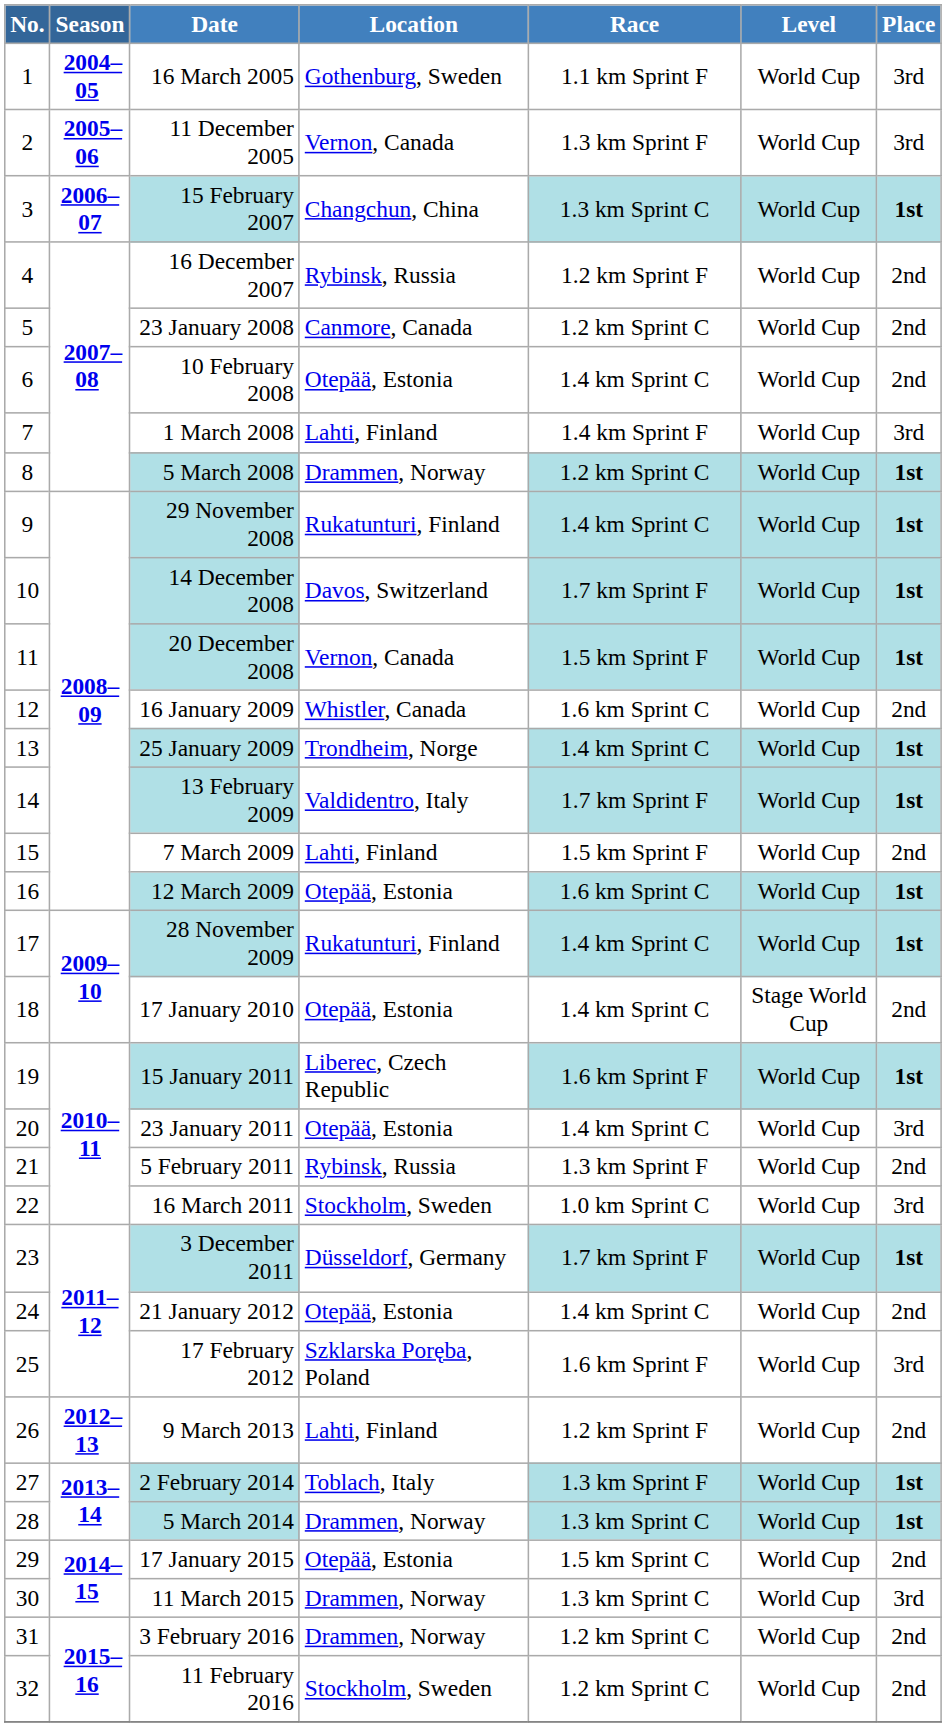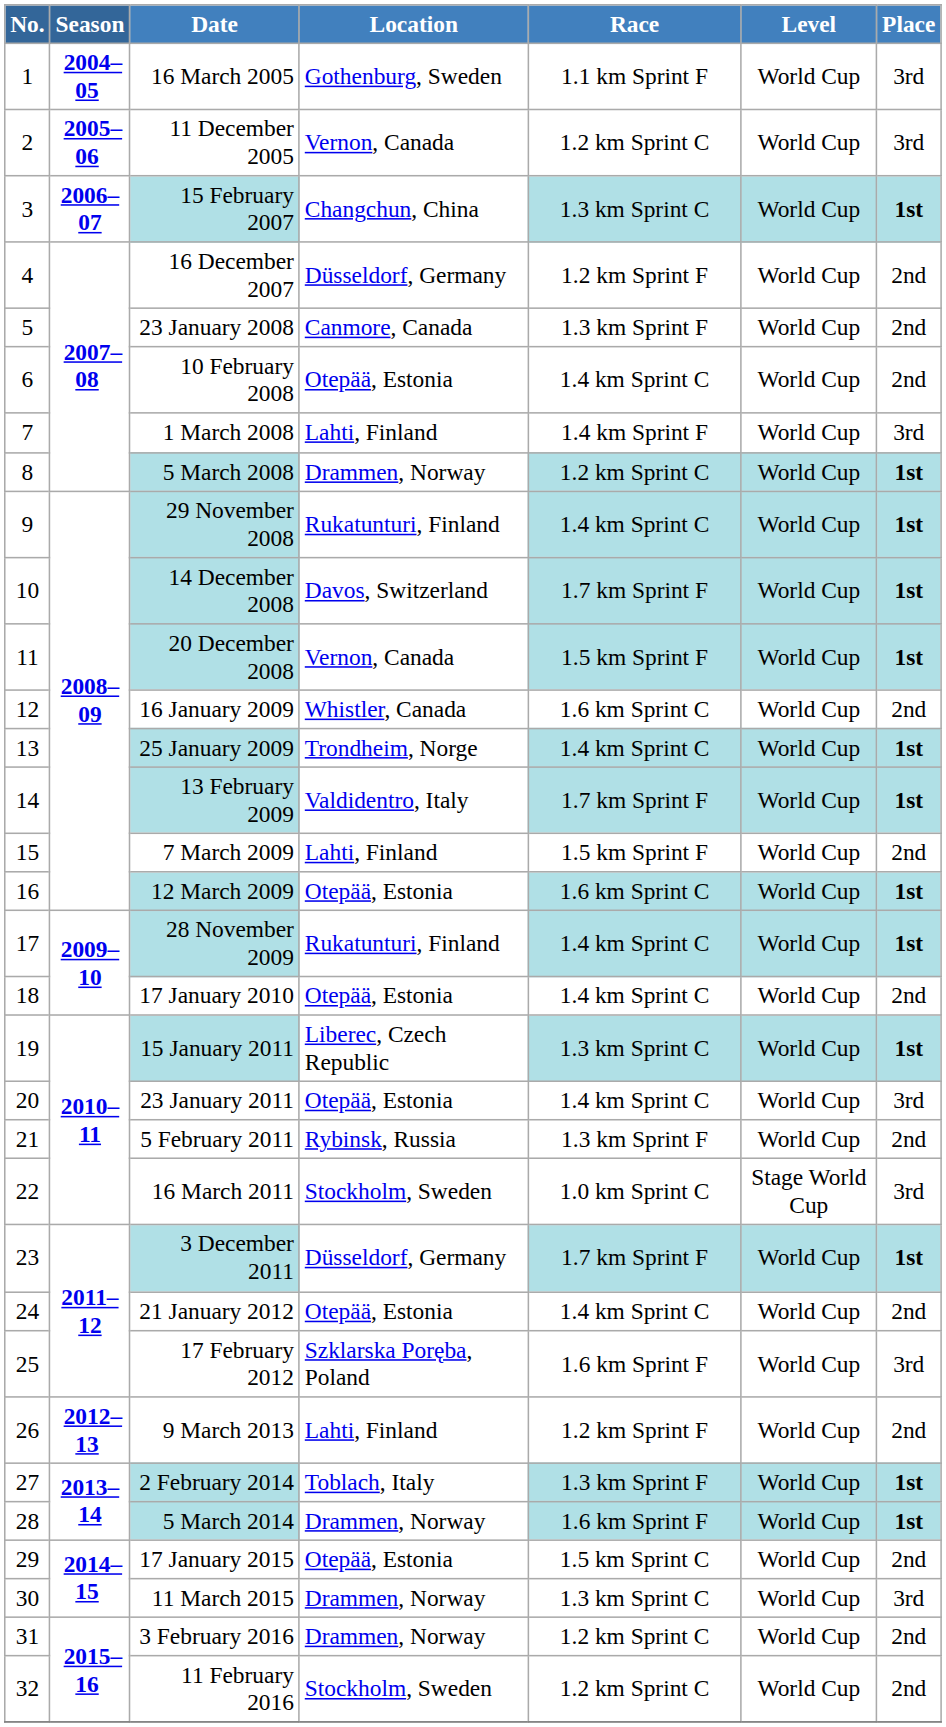(635, 142) 1.3 km Sprint F -> (635, 142) 1.2 km Sprint C
(380, 275) Rybinsk, Russia -> (405, 275) Düsseldorf, Germany
(635, 327) 1.2 km Sprint C -> (635, 327) 1.3 km Sprint F
(809, 1009) Stage World Cup -> (809, 995) World Cup
(635, 1076) 1.6 km Sprint F -> (635, 1048) 1.3 km Sprint C
(809, 1205) World Cup -> (809, 1191) Stage World Cup
(635, 1520) 1.3 km Sprint C -> (635, 1520) 1.6 km Sprint F
